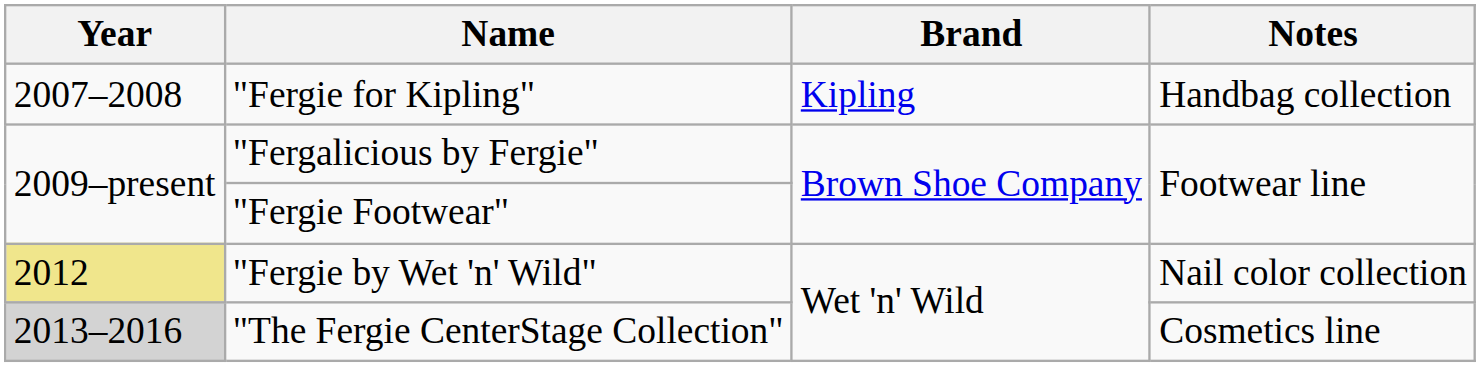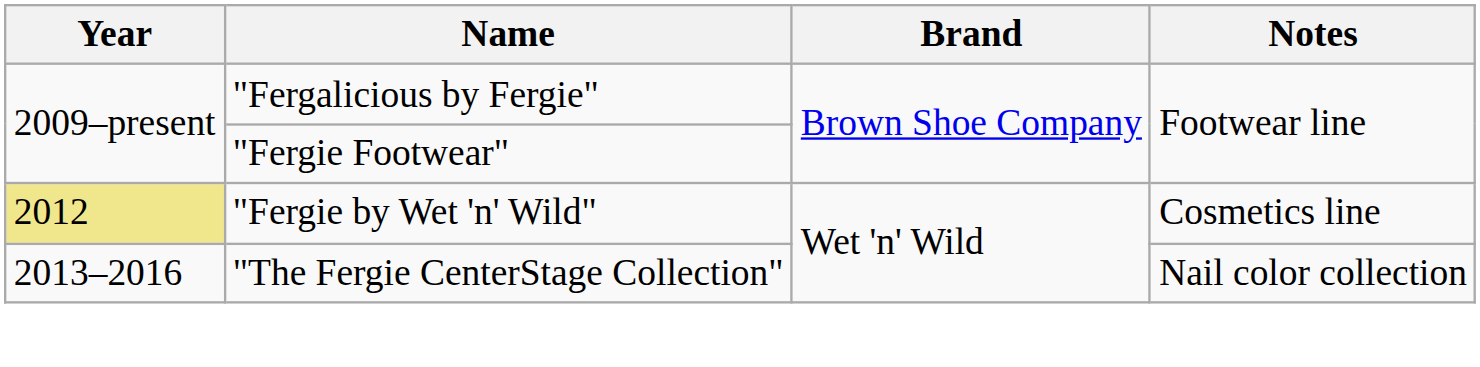- row: (384, 93)
(1313, 271) Nail color collection -> (1270, 212) Cosmetics line
(98, 331) lightgrey background -> (98, 271) no background
(1270, 331) Cosmetics line -> (1313, 271) Nail color collection
